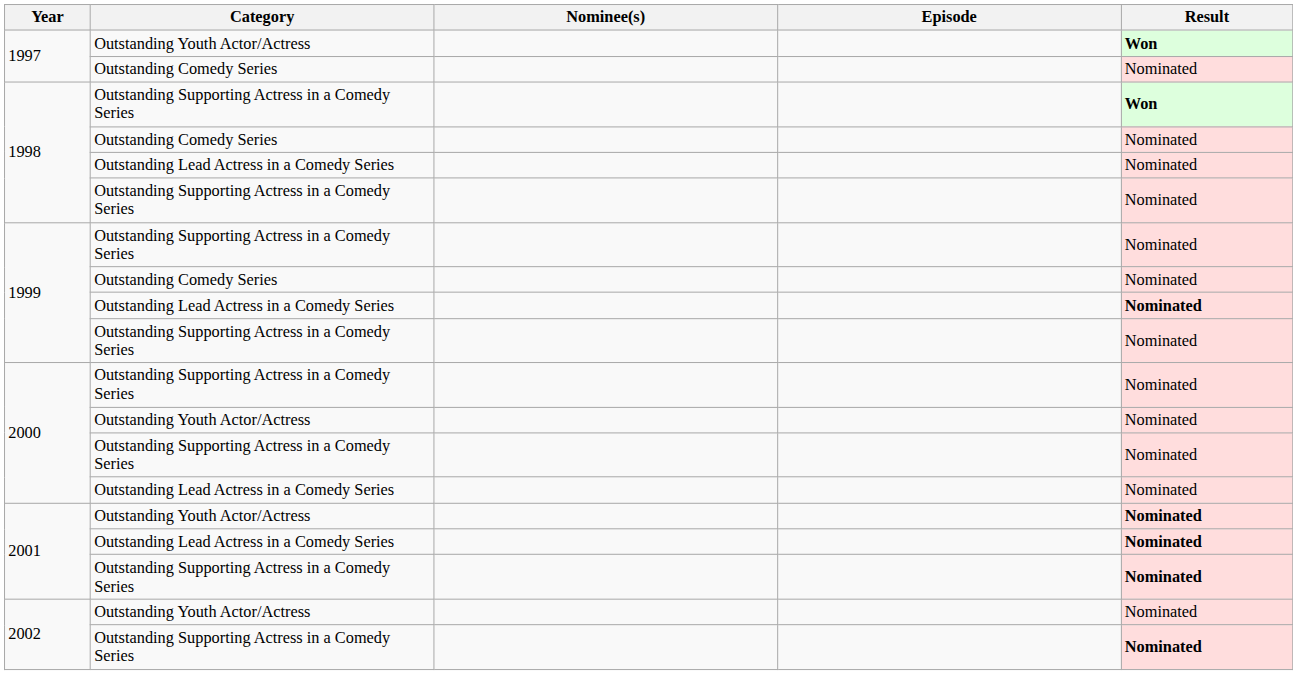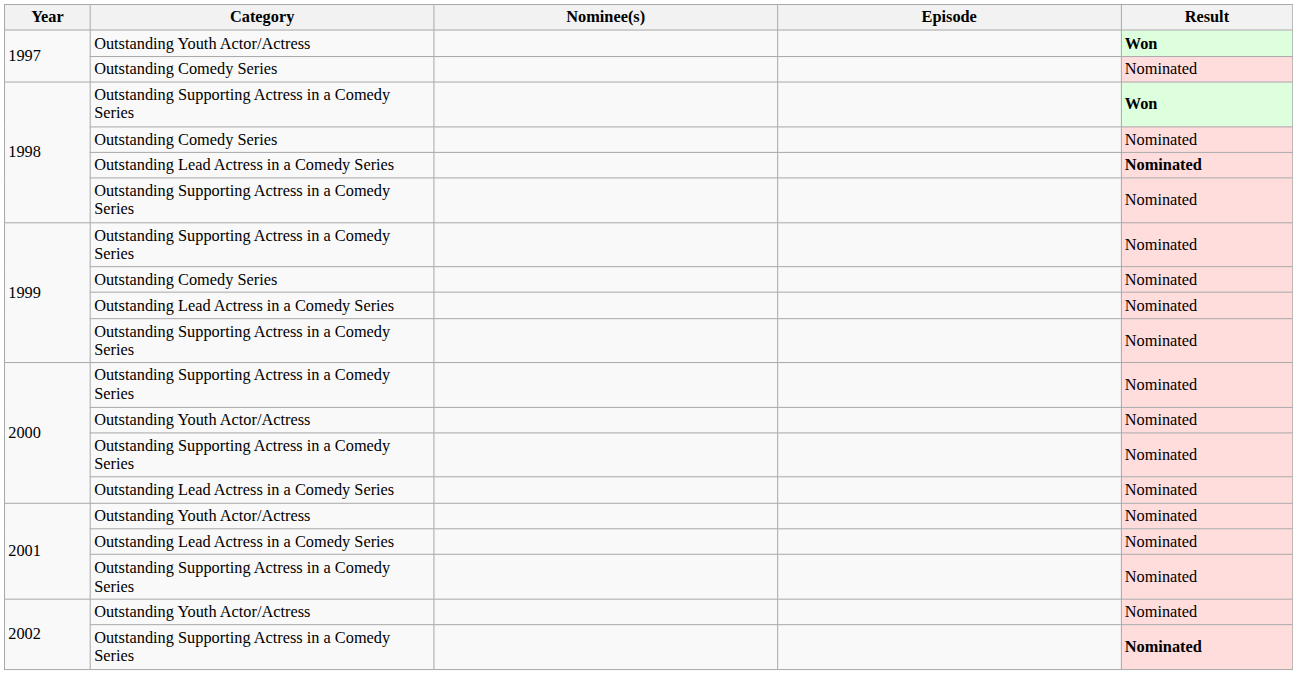(1161, 165) normal -> (1163, 165) bold
(1163, 305) bold -> (1161, 305) normal
(1163, 515) bold -> (1161, 515) normal
(1163, 541) bold -> (1161, 541) normal
(1163, 576) bold -> (1161, 576) normal
